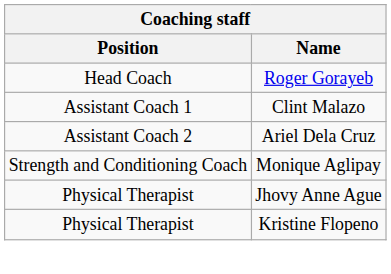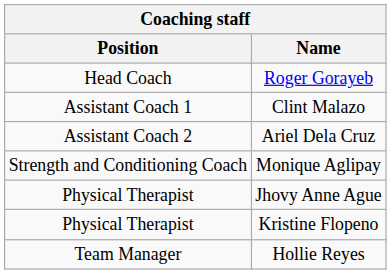+ row: (319, 253)
